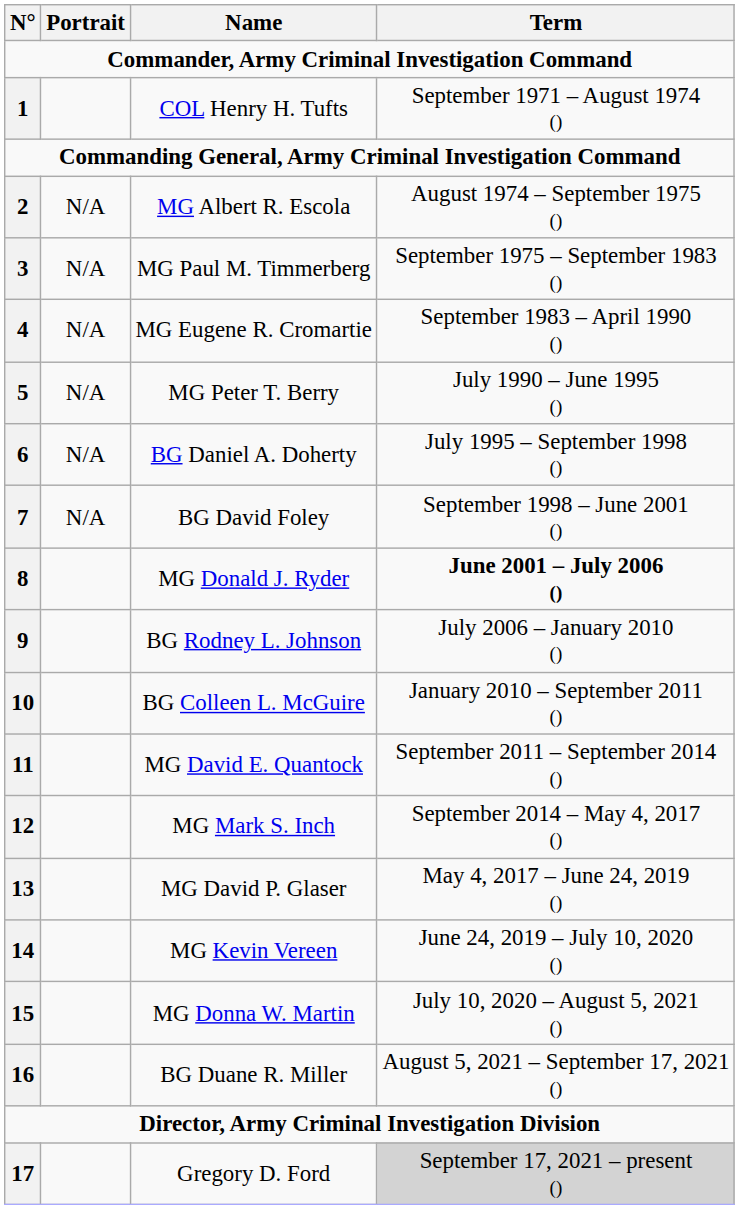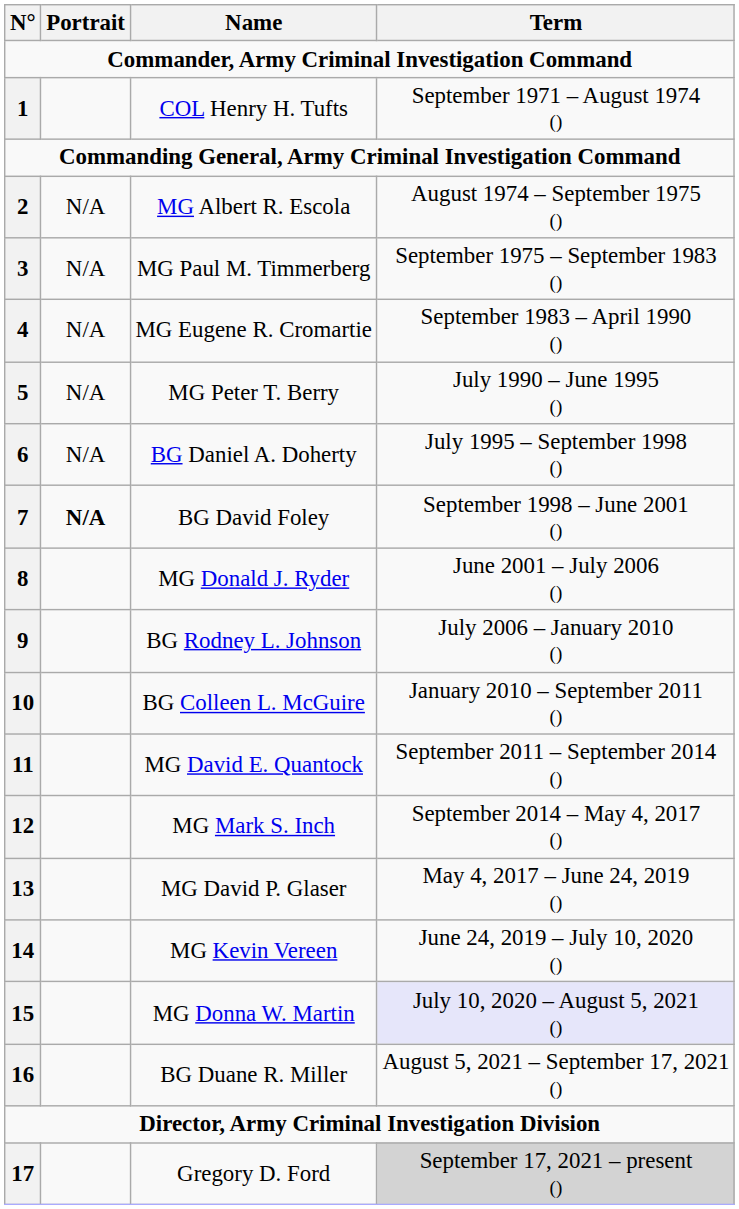(86, 516) normal -> (86, 516) bold
(556, 578) bold -> (556, 578) normal
(556, 1012) no background -> (556, 1012) lavender background
